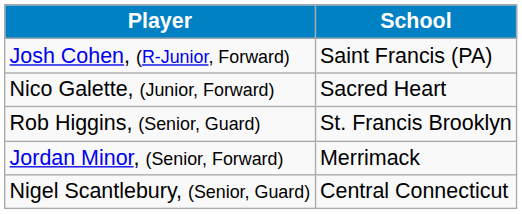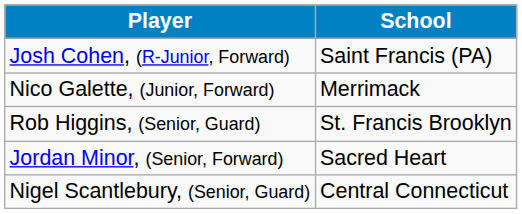(383, 89) Sacred Heart -> (370, 89) Merrimack
(370, 157) Merrimack -> (383, 157) Sacred Heart
